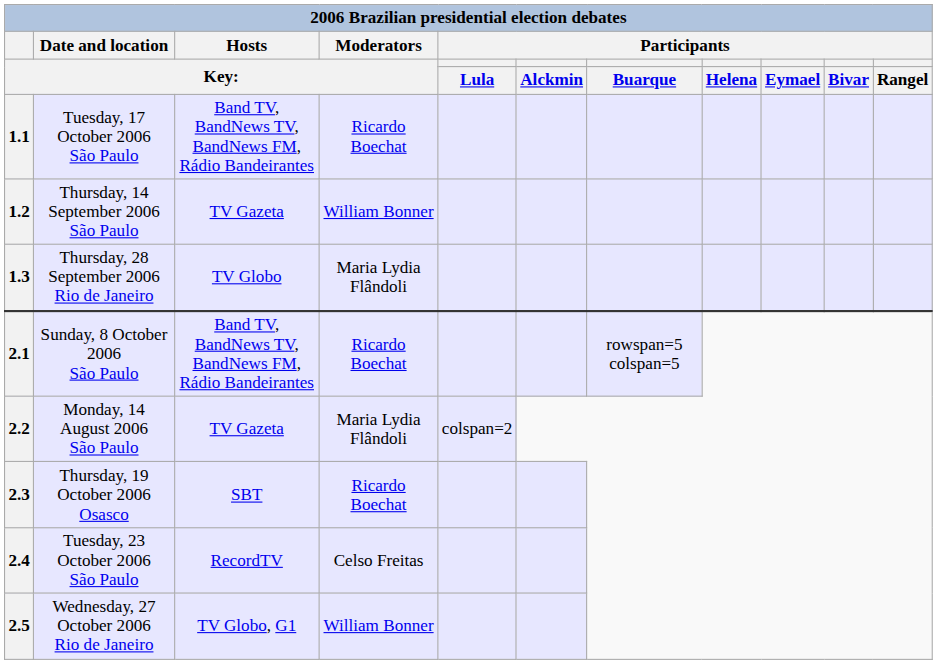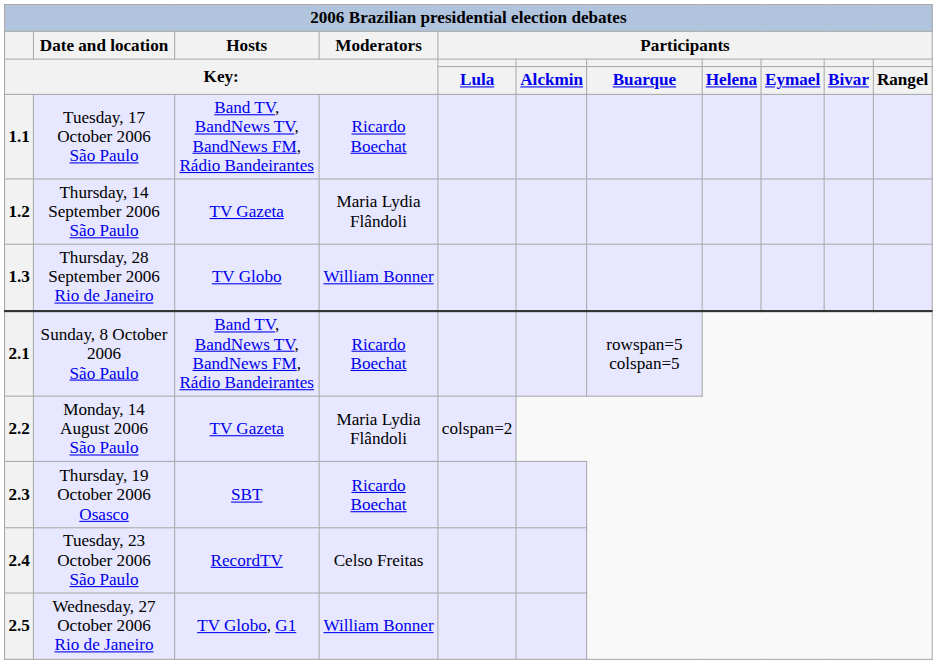(379, 211) William Bonner -> (379, 211) Maria Lydia Flândoli
(379, 277) Maria Lydia Flândoli -> (379, 277) William Bonner
